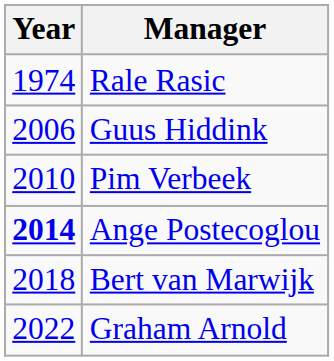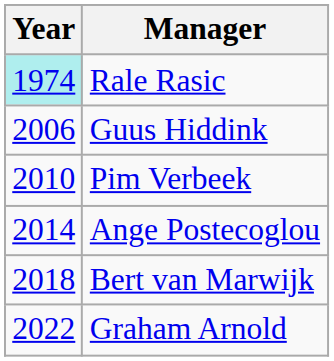(44, 79) no background -> (44, 79) paleturquoise background
(44, 229) bold -> (44, 229) normal
